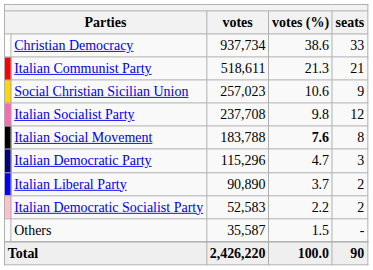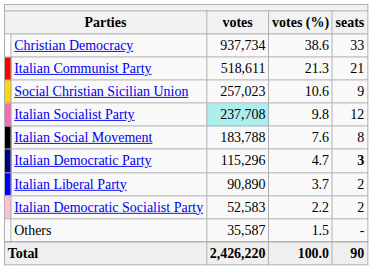(243, 114) no background -> (243, 114) paleturquoise background
(320, 138) bold -> (320, 138) normal
(361, 161) normal -> (361, 161) bold
